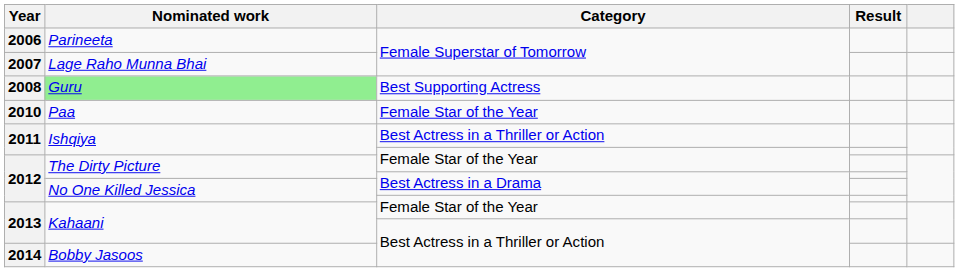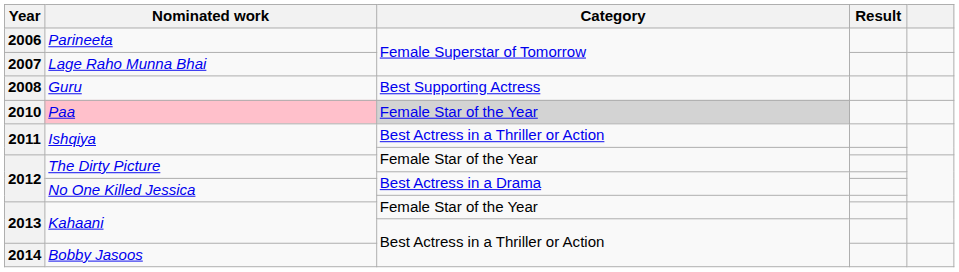(65, 87) lightgreen background -> (65, 87) no background
(62, 111) no background -> (62, 111) pink background
(459, 111) no background -> (459, 111) lightgrey background
